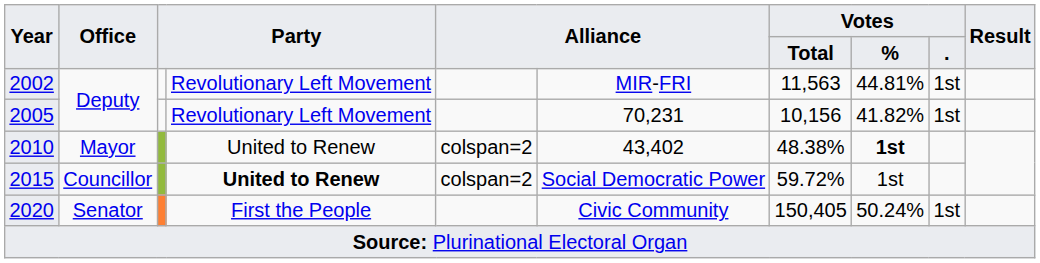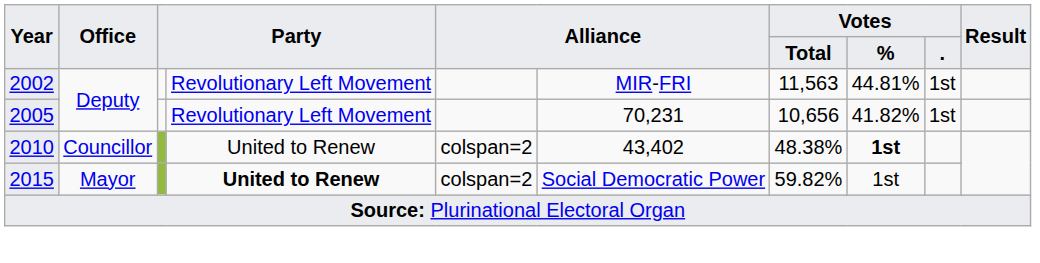(811, 116) 10,156 -> (808, 116) 10,656
(108, 147) Mayor -> (108, 147) Councillor
(108, 179) Councillor -> (108, 179) Mayor
(811, 179) 59.72% -> (808, 179) 59.82%
- row: (32, 211)
